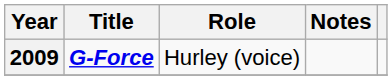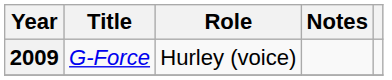(111, 57) bold -> (110, 57) normal
